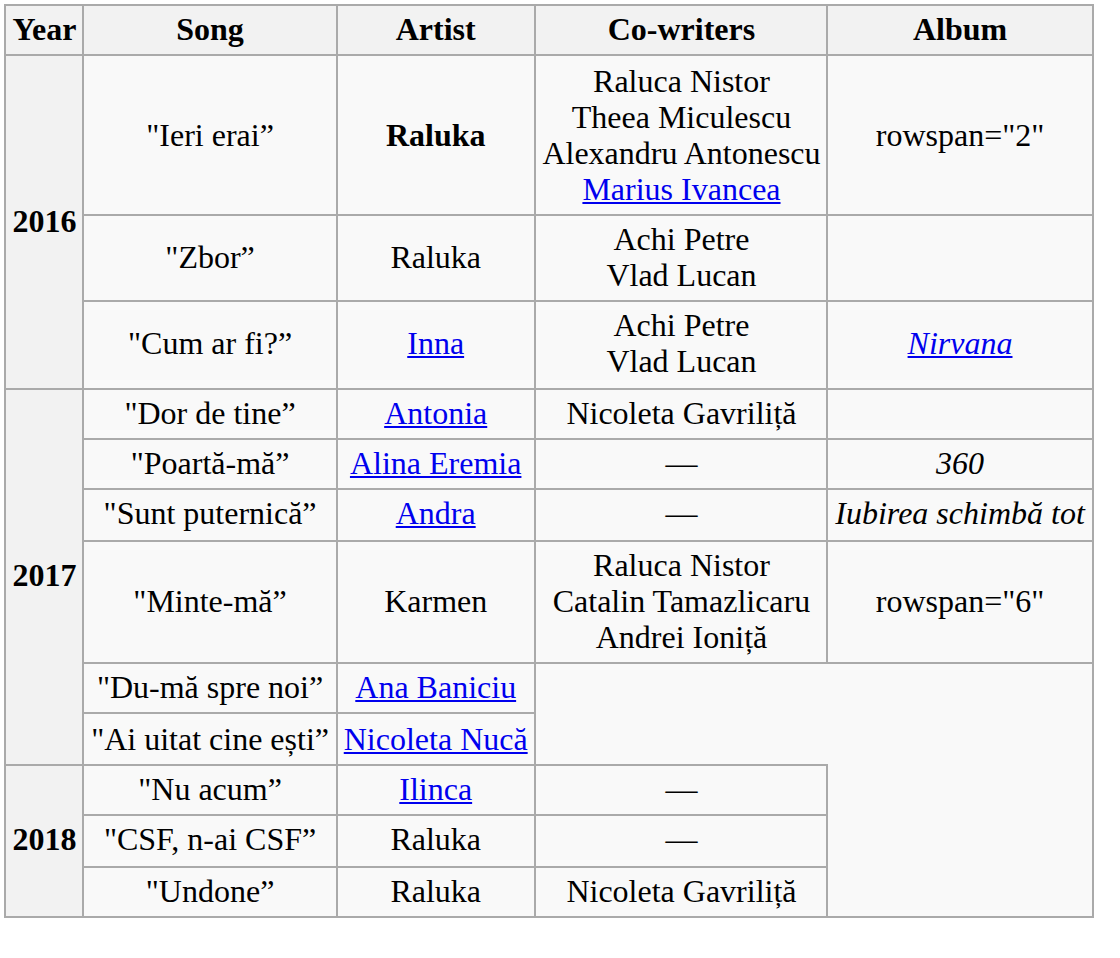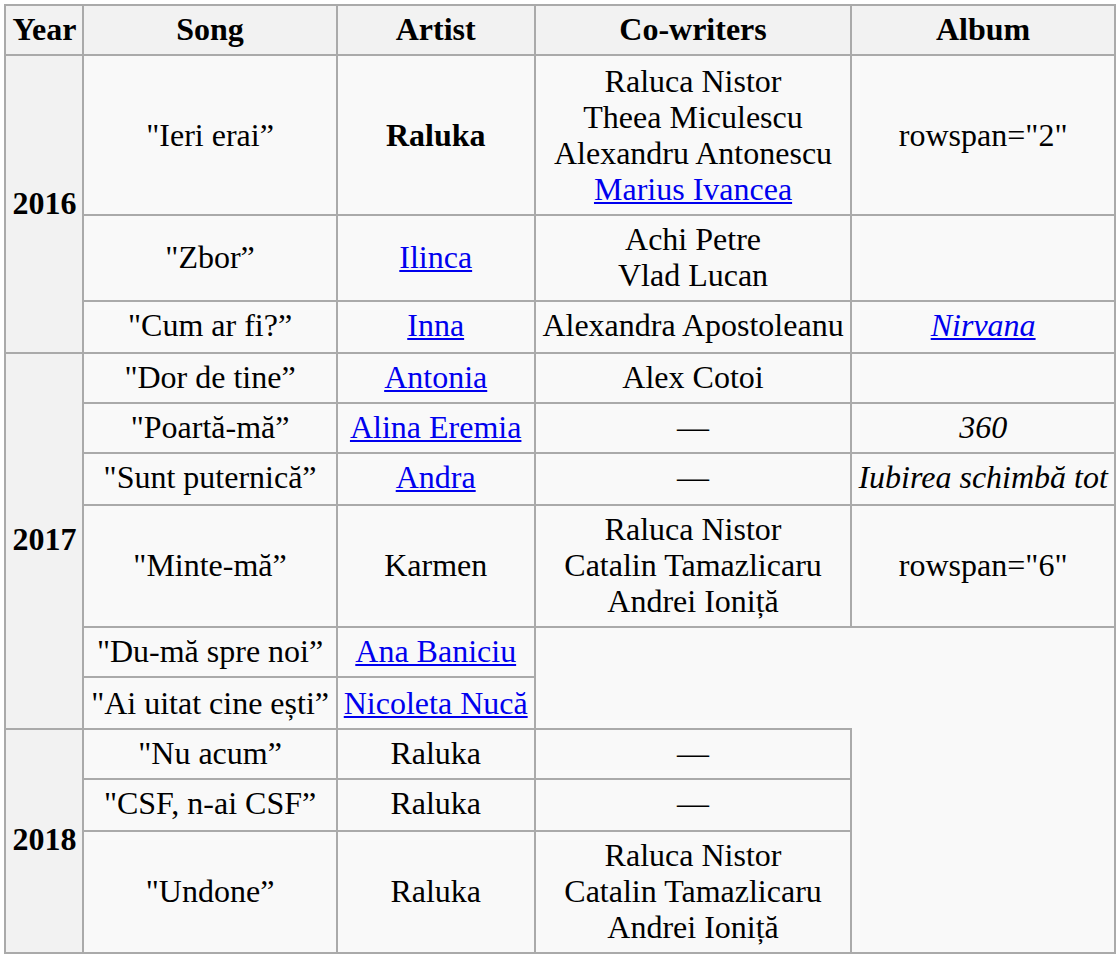(436, 257) Raluka -> (436, 257) Ilinca
(681, 344) Achi Petre Vlad Lucan -> (693, 326) Alexandra Apostoleanu
(681, 412) Nicoleta Gavriliță -> (693, 376) Alex Cotoi
(436, 789) Ilinca -> (436, 753) Raluka
(681, 890) Nicoleta Gavriliță -> (693, 890) Raluca Nistor Catalin Tamazlicaru Andrei Ioniță
